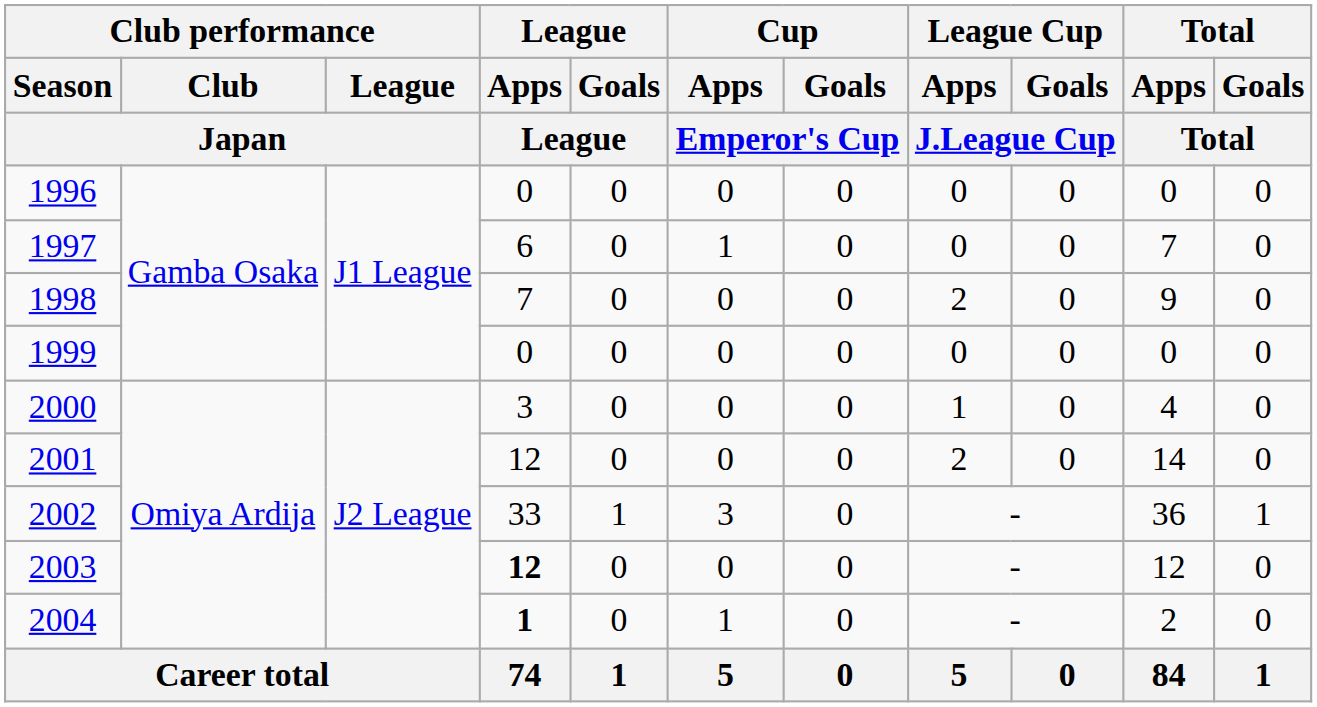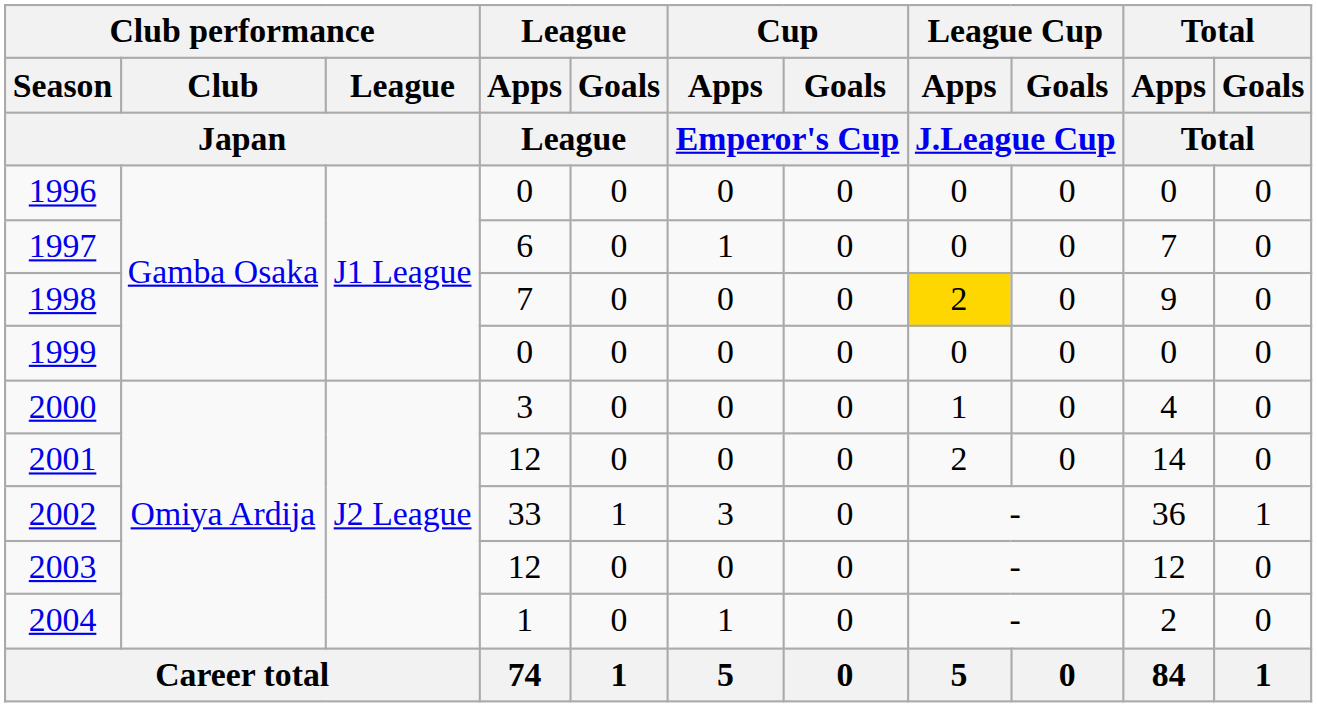(959, 298) no background -> (959, 298) gold background
(525, 566) bold -> (525, 566) normal
(525, 620) bold -> (525, 620) normal
